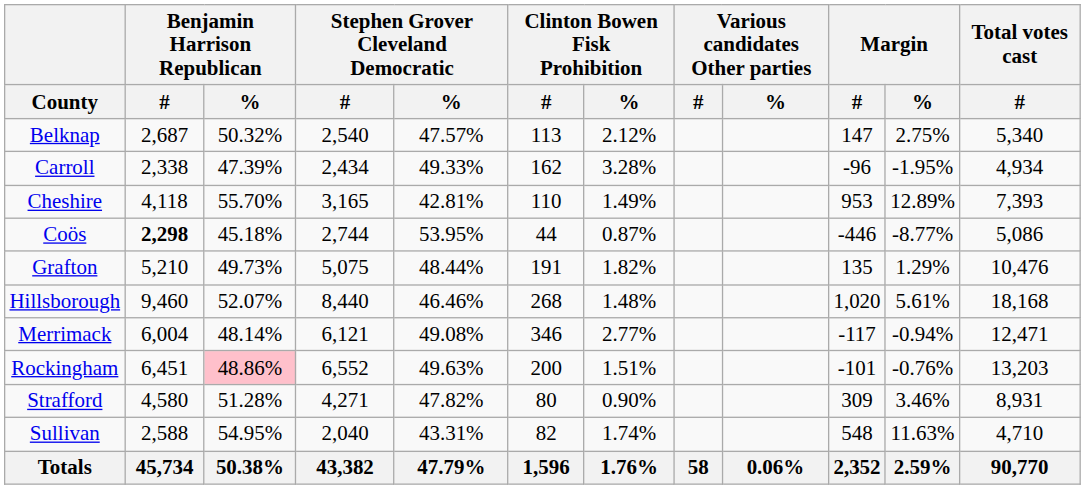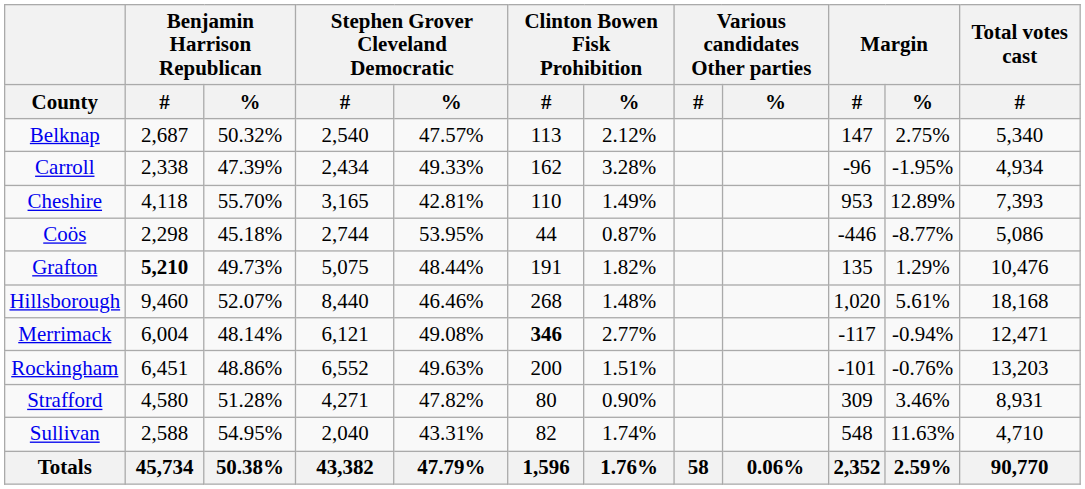(165, 234) bold -> (165, 234) normal
(165, 267) normal -> (165, 267) bold
(546, 334) normal -> (546, 334) bold
(250, 367) pink background -> (250, 367) no background
